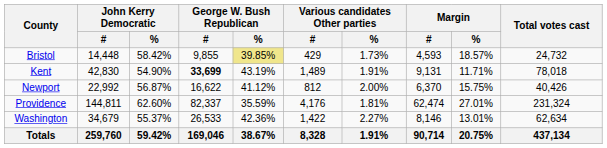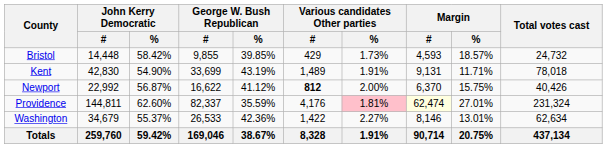(258, 55) khaki background -> (258, 55) no background
(206, 71) bold -> (206, 71) normal
(313, 87) normal -> (313, 87) bold
(374, 103) no background -> (374, 103) pink background
(429, 103) no background -> (429, 103) lightyellow background
